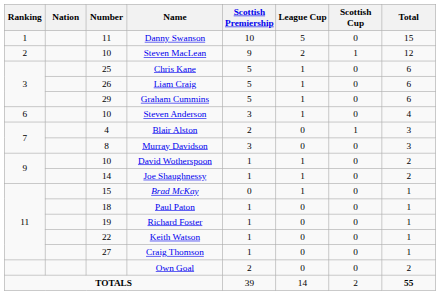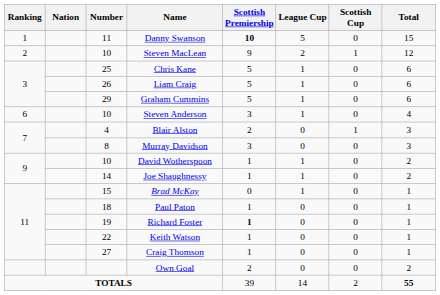(249, 38) normal -> (249, 38) bold
(249, 222) normal -> (249, 222) bold
